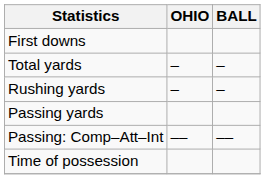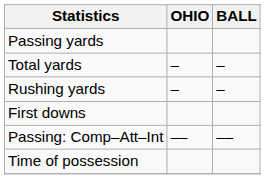rows swapped: (47, 40) <-> (56, 113)
